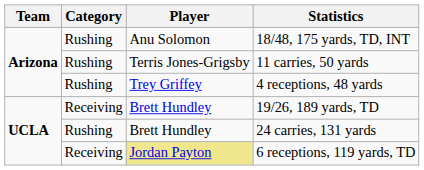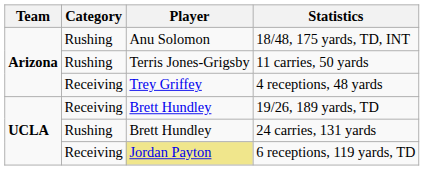(88, 84) Rushing -> (94, 84) Receiving
